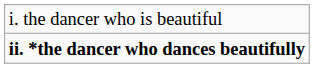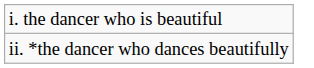(157, 48) bold -> (149, 48) normal
